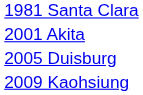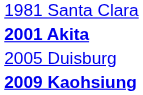(45, 34) normal -> (47, 34) bold
(67, 82) normal -> (70, 82) bold
